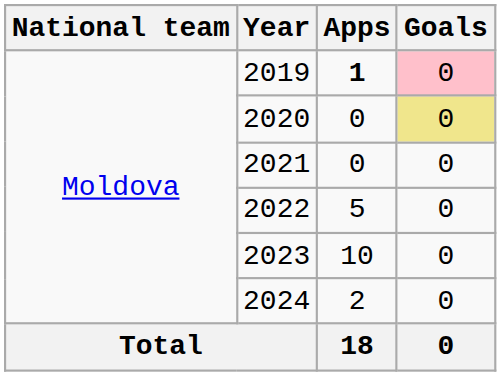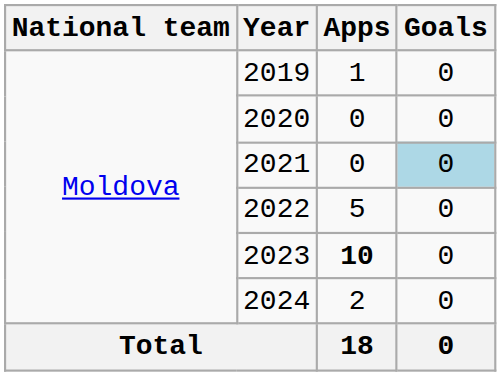(357, 73) bold -> (357, 73) normal
(446, 73) pink background -> (446, 73) no background
(446, 119) khaki background -> (446, 119) no background
(446, 165) no background -> (446, 165) lightblue background
(357, 256) normal -> (357, 256) bold
